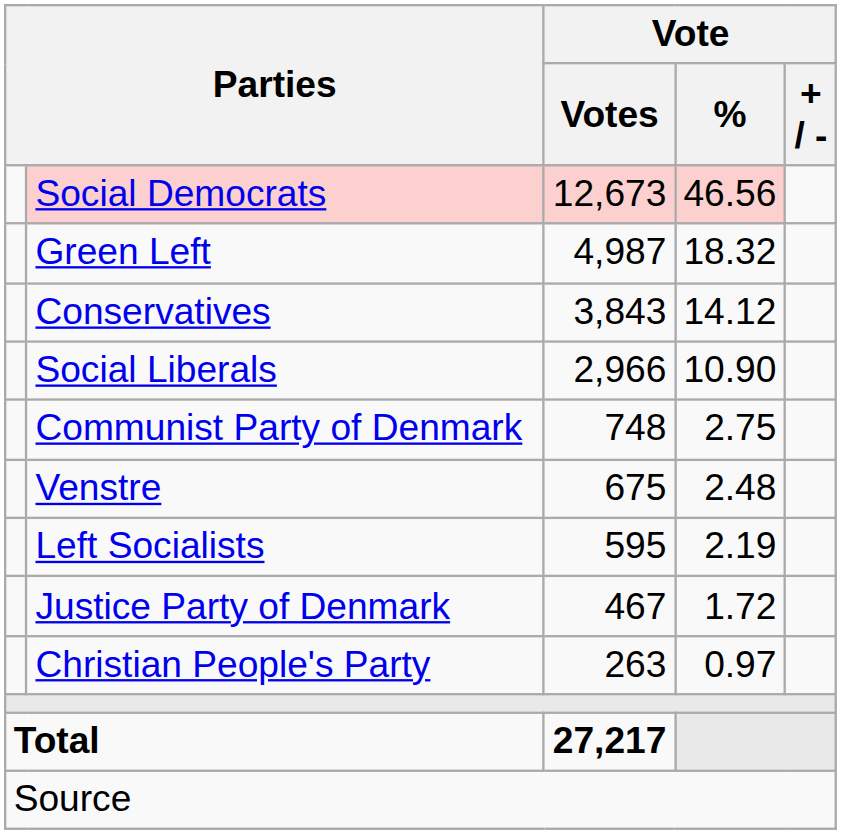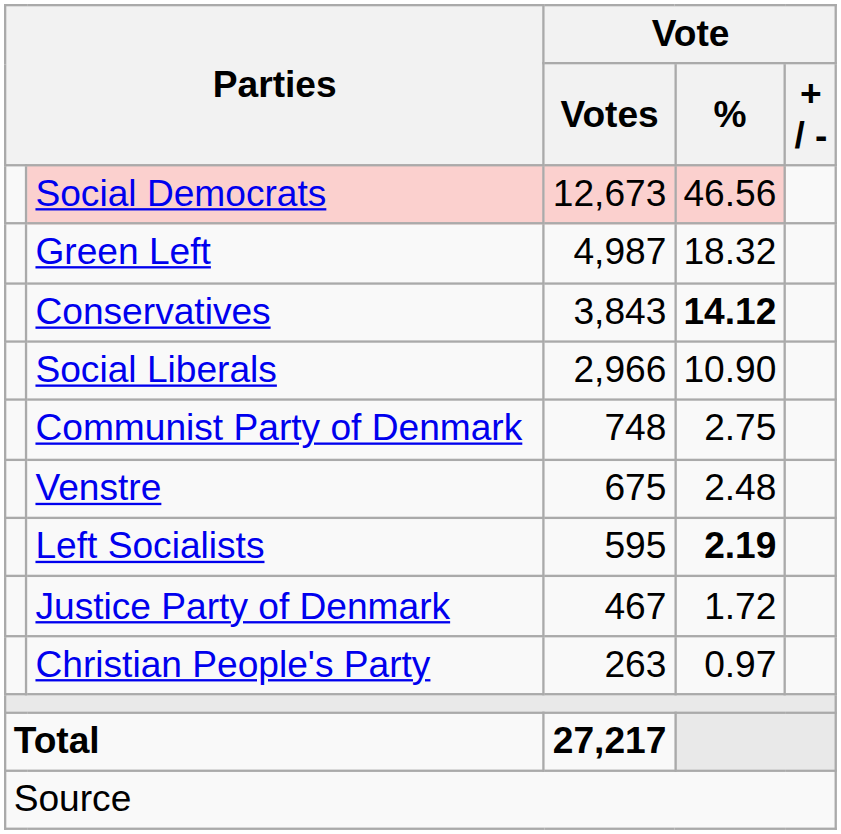(730, 311) normal -> (730, 311) bold
(740, 546) normal -> (740, 546) bold
